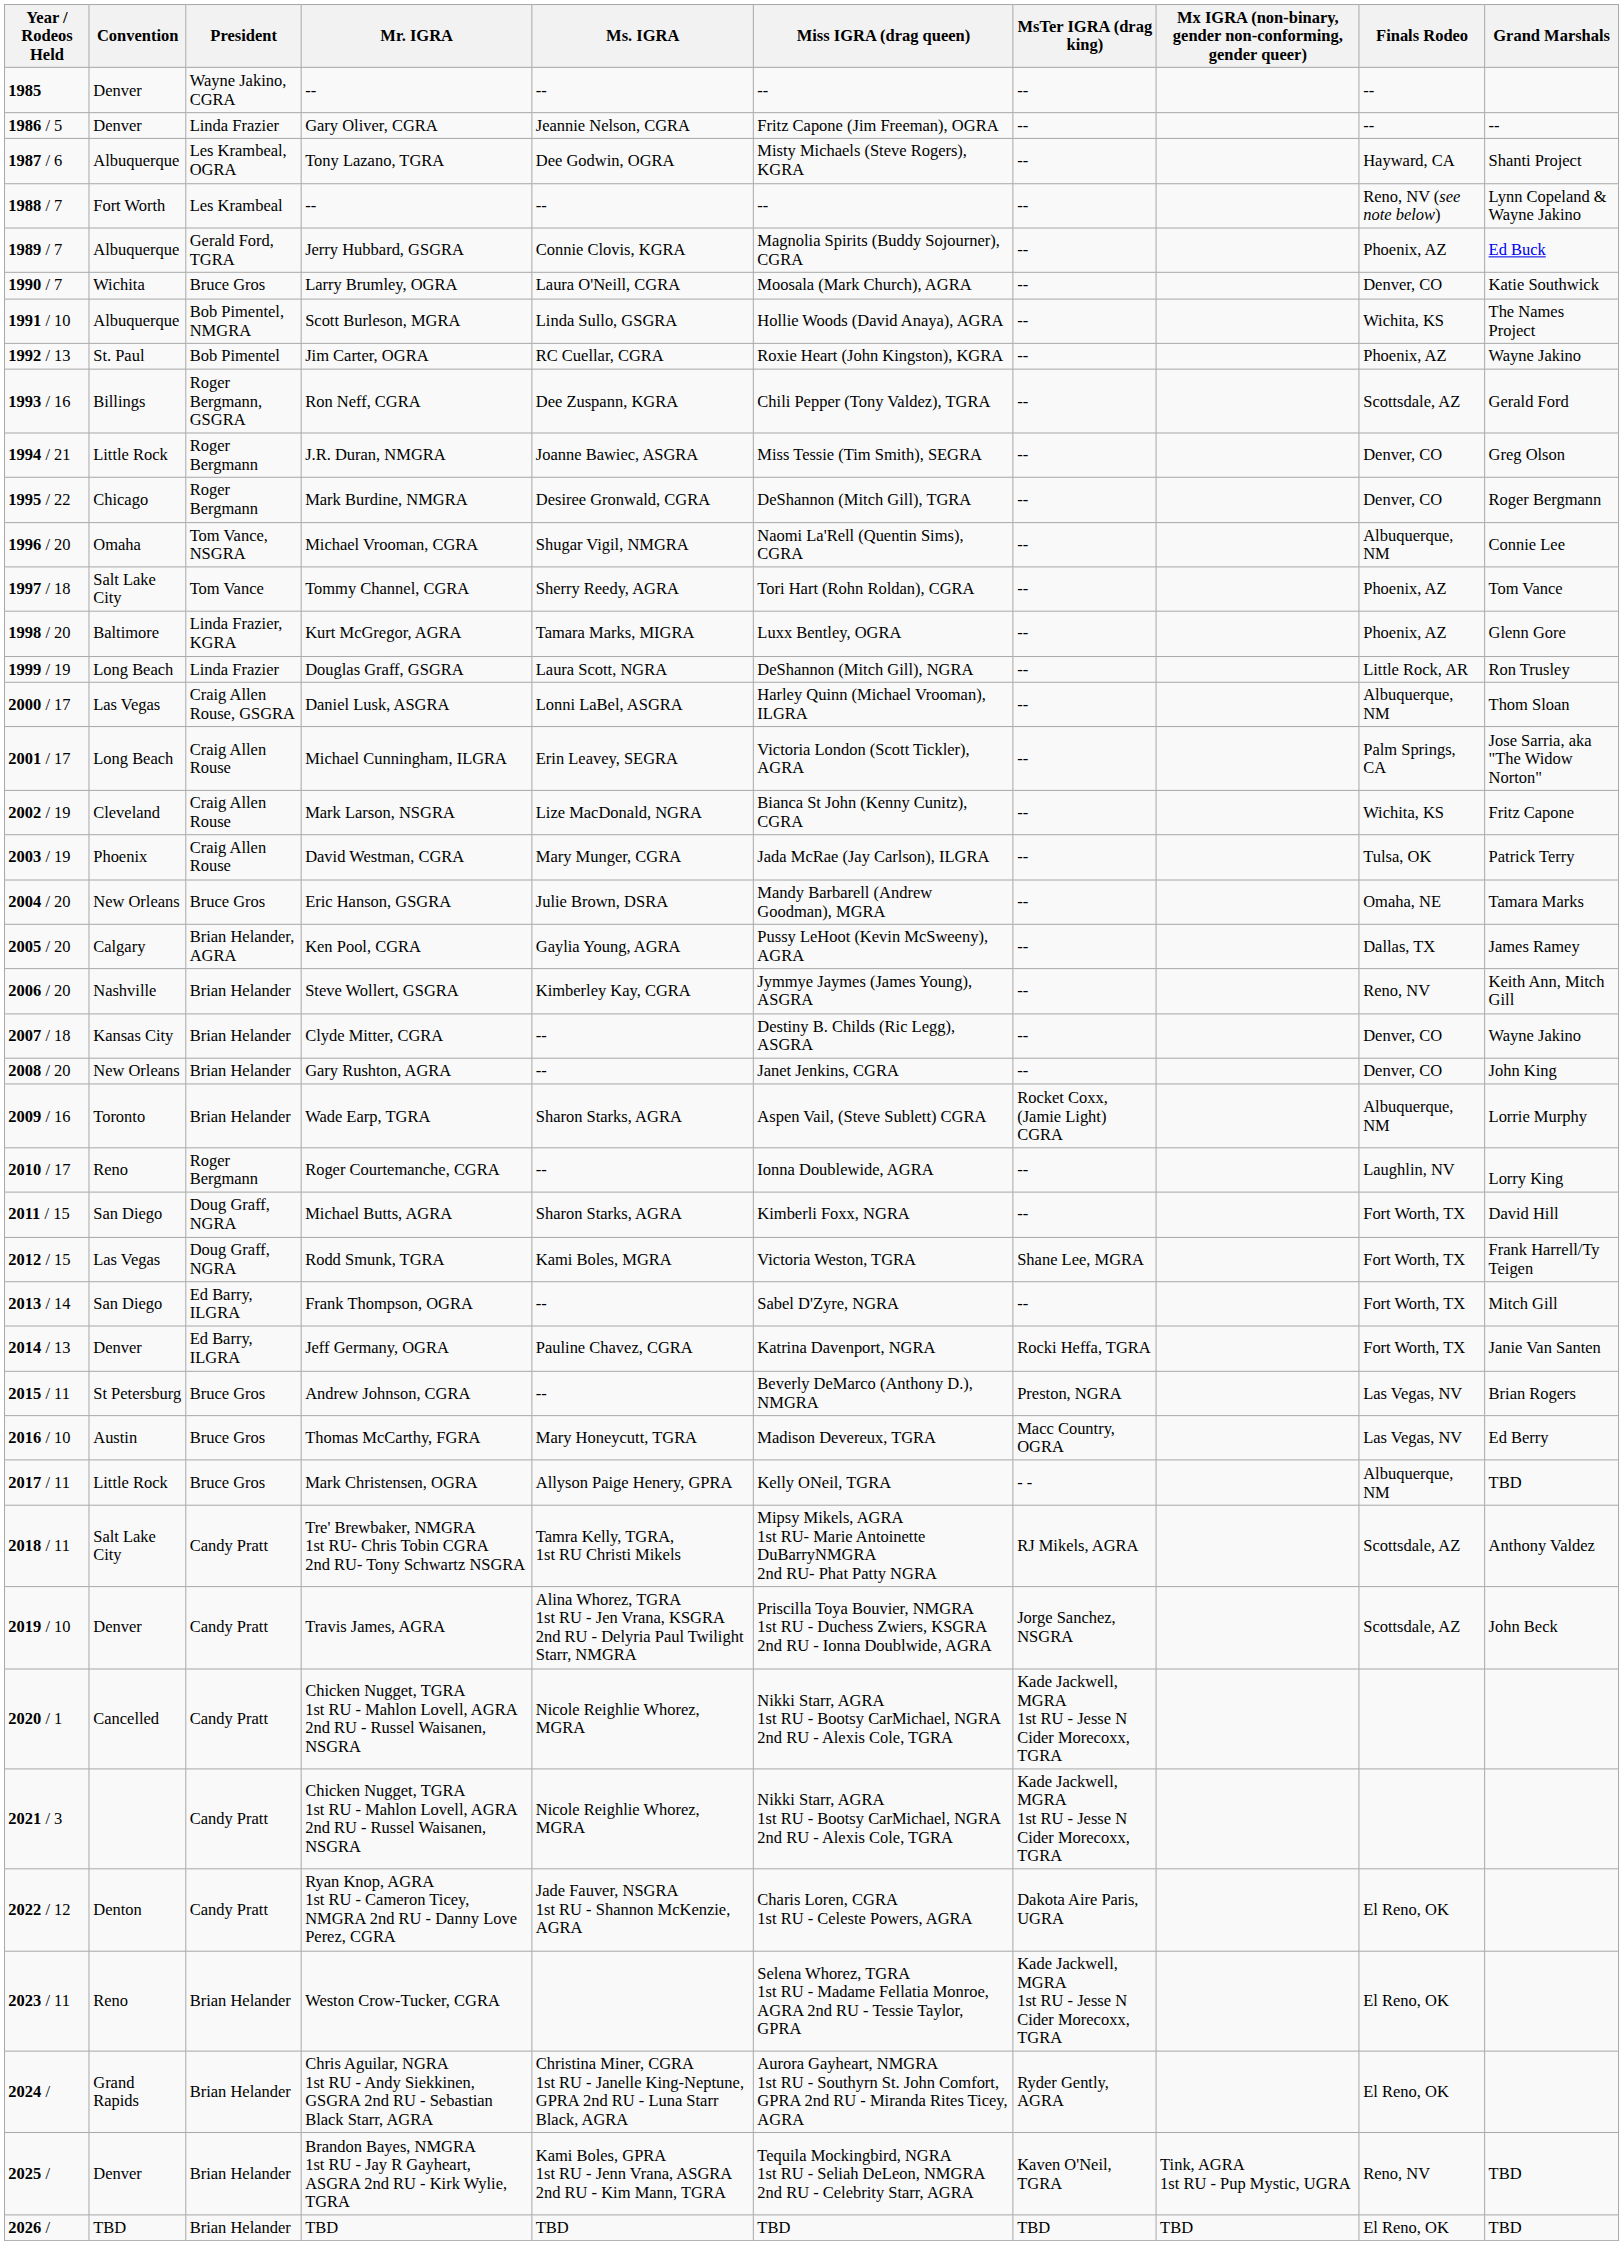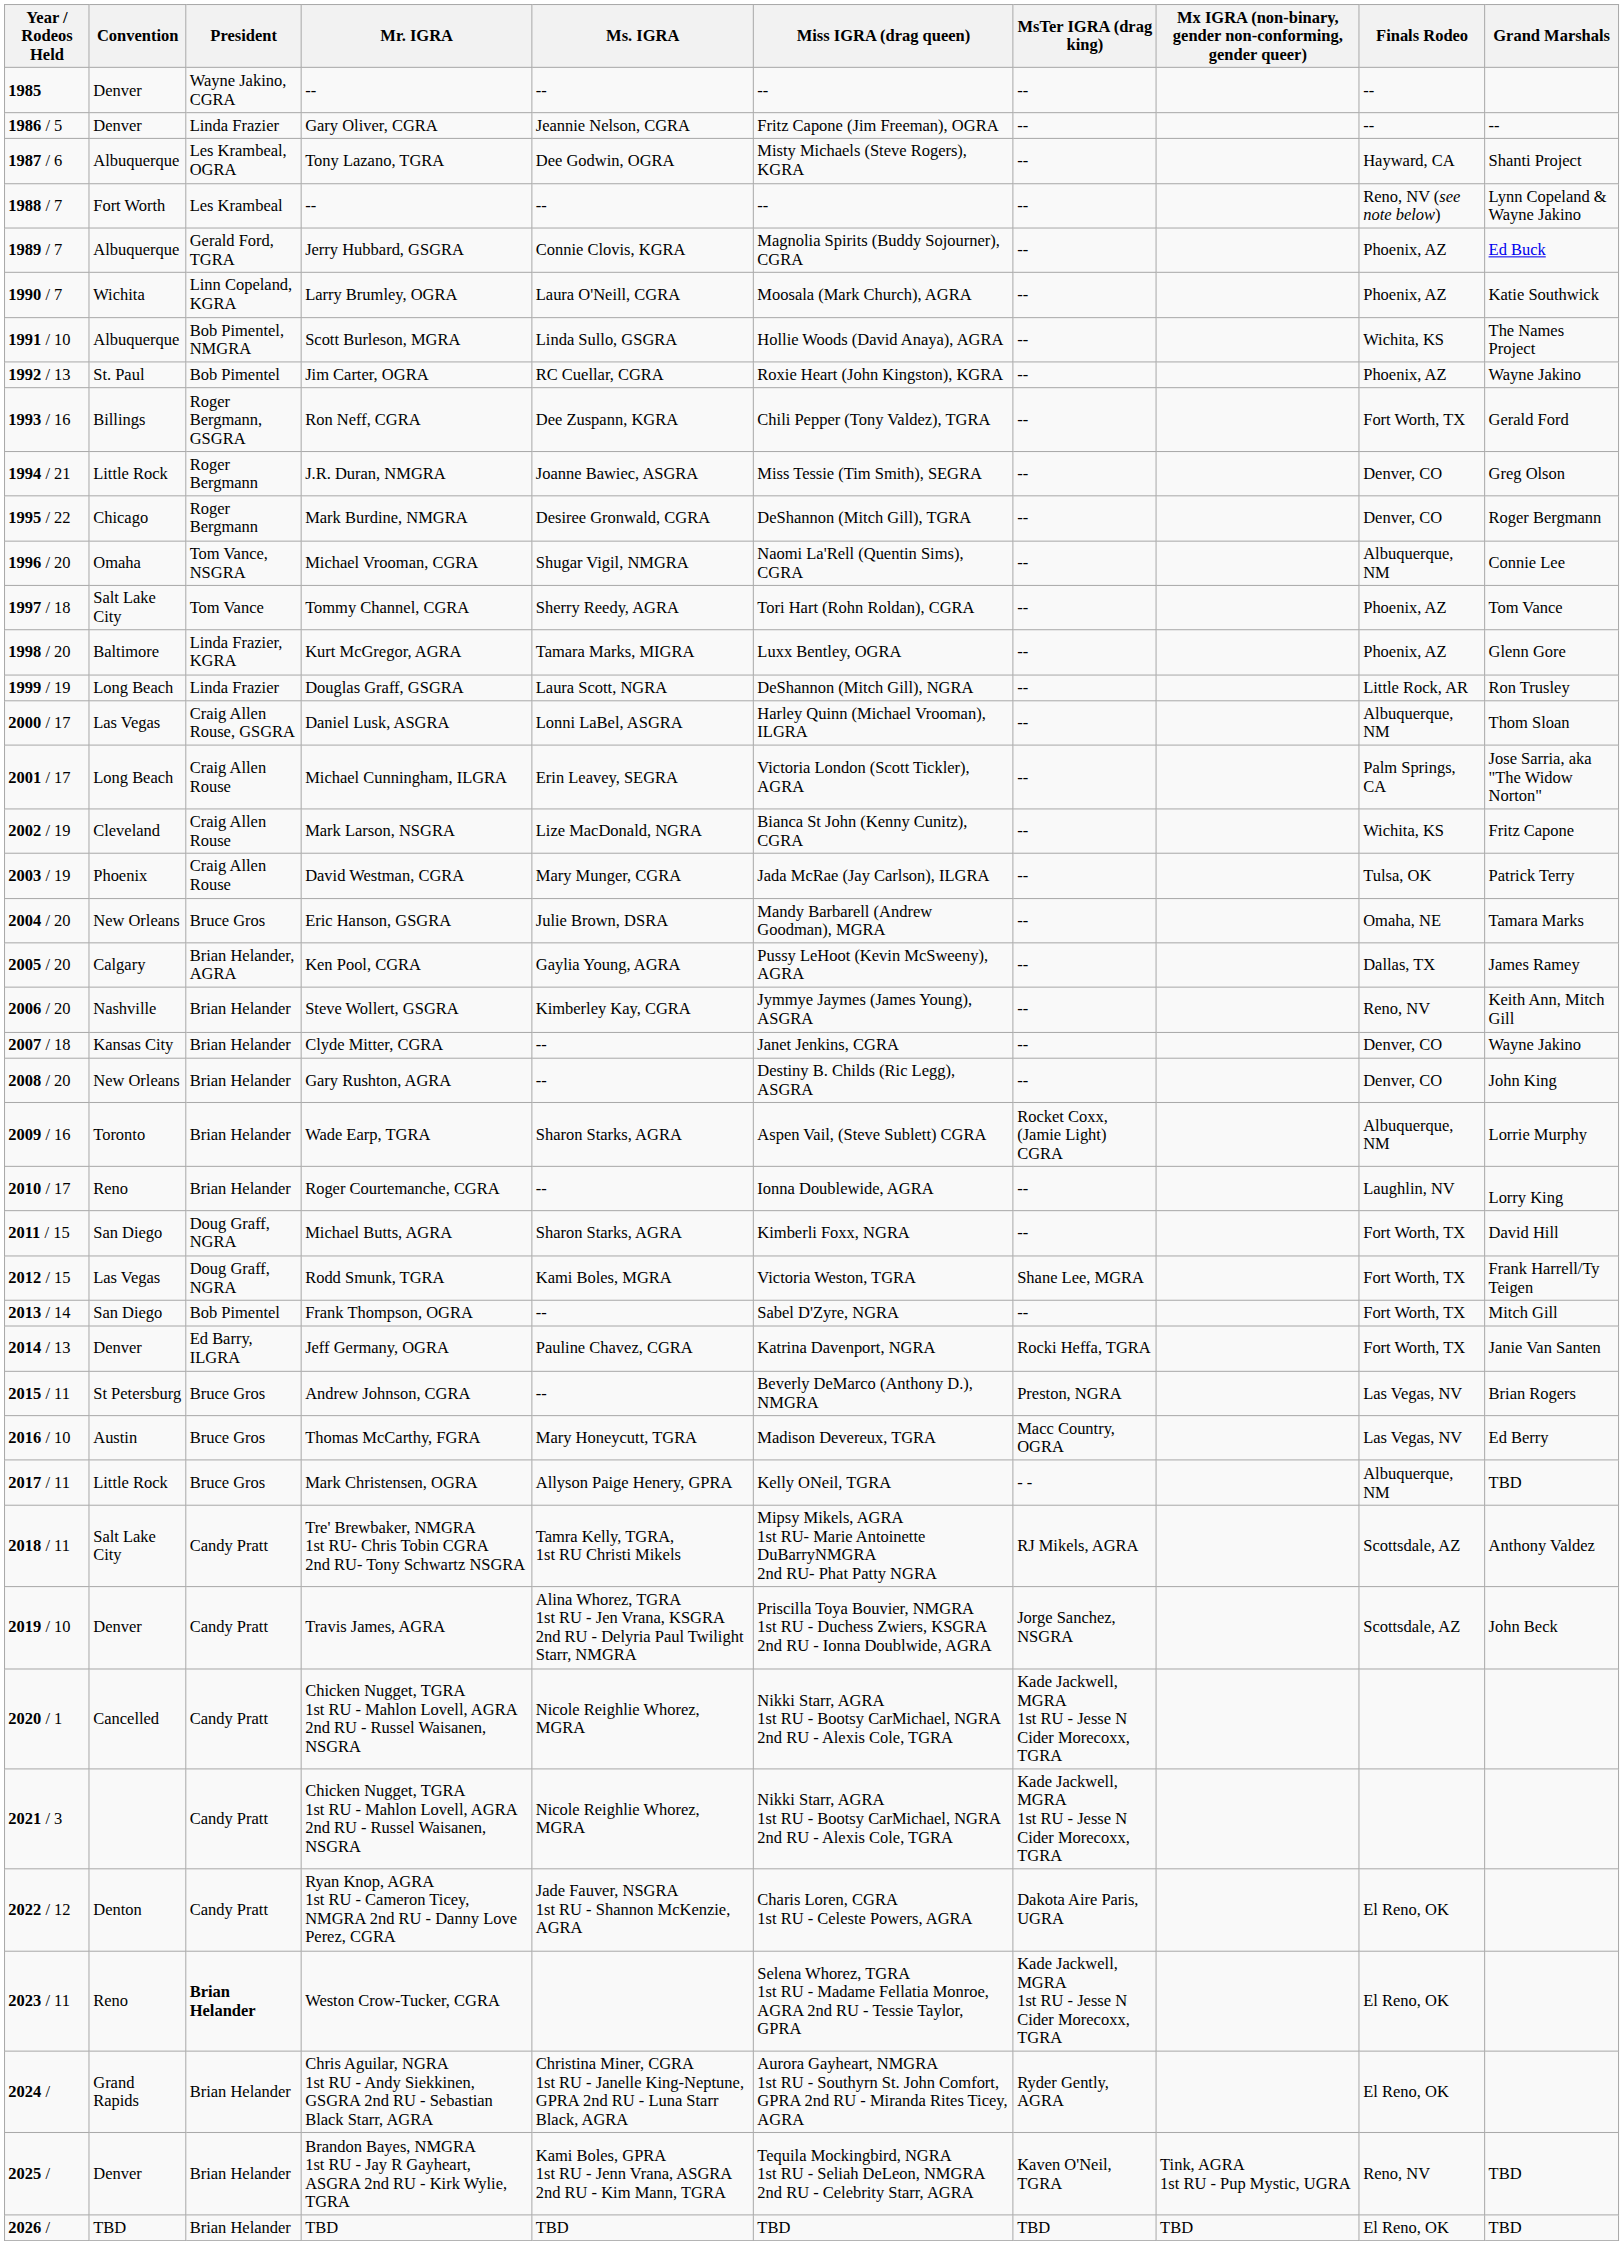(227, 285) Bruce Gros -> (241, 294) Linn Copeland, KGRA
(1403, 285) Denver, CO -> (1405, 294) Phoenix, AZ
(1412, 401) Scottsdale, AZ -> (1414, 419) Fort Worth, TX
(856, 1035) Destiny B. Childs (Ric Legg), ASGRA -> (828, 1045) Janet Jenkins, CGRA
(828, 1071) Janet Jenkins, CGRA -> (856, 1080) Destiny B. Childs (Ric Legg), ASGRA
(224, 1169) Roger Bergmann -> (240, 1188) Brian Helander
(221, 1303) Ed Barry, ILGRA -> (235, 1313) Bob Pimentel
(240, 2000) normal -> (223, 2000) bold
